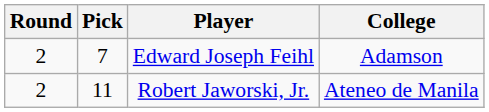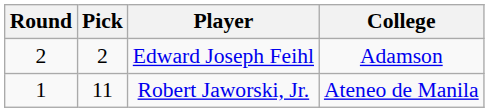(102, 55) 7 -> (102, 55) 2
(41, 90) 2 -> (41, 90) 1
